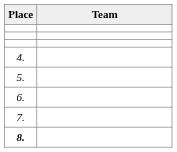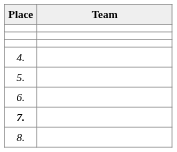(21, 117) normal -> (21, 117) bold
(21, 137) bold -> (21, 137) normal
